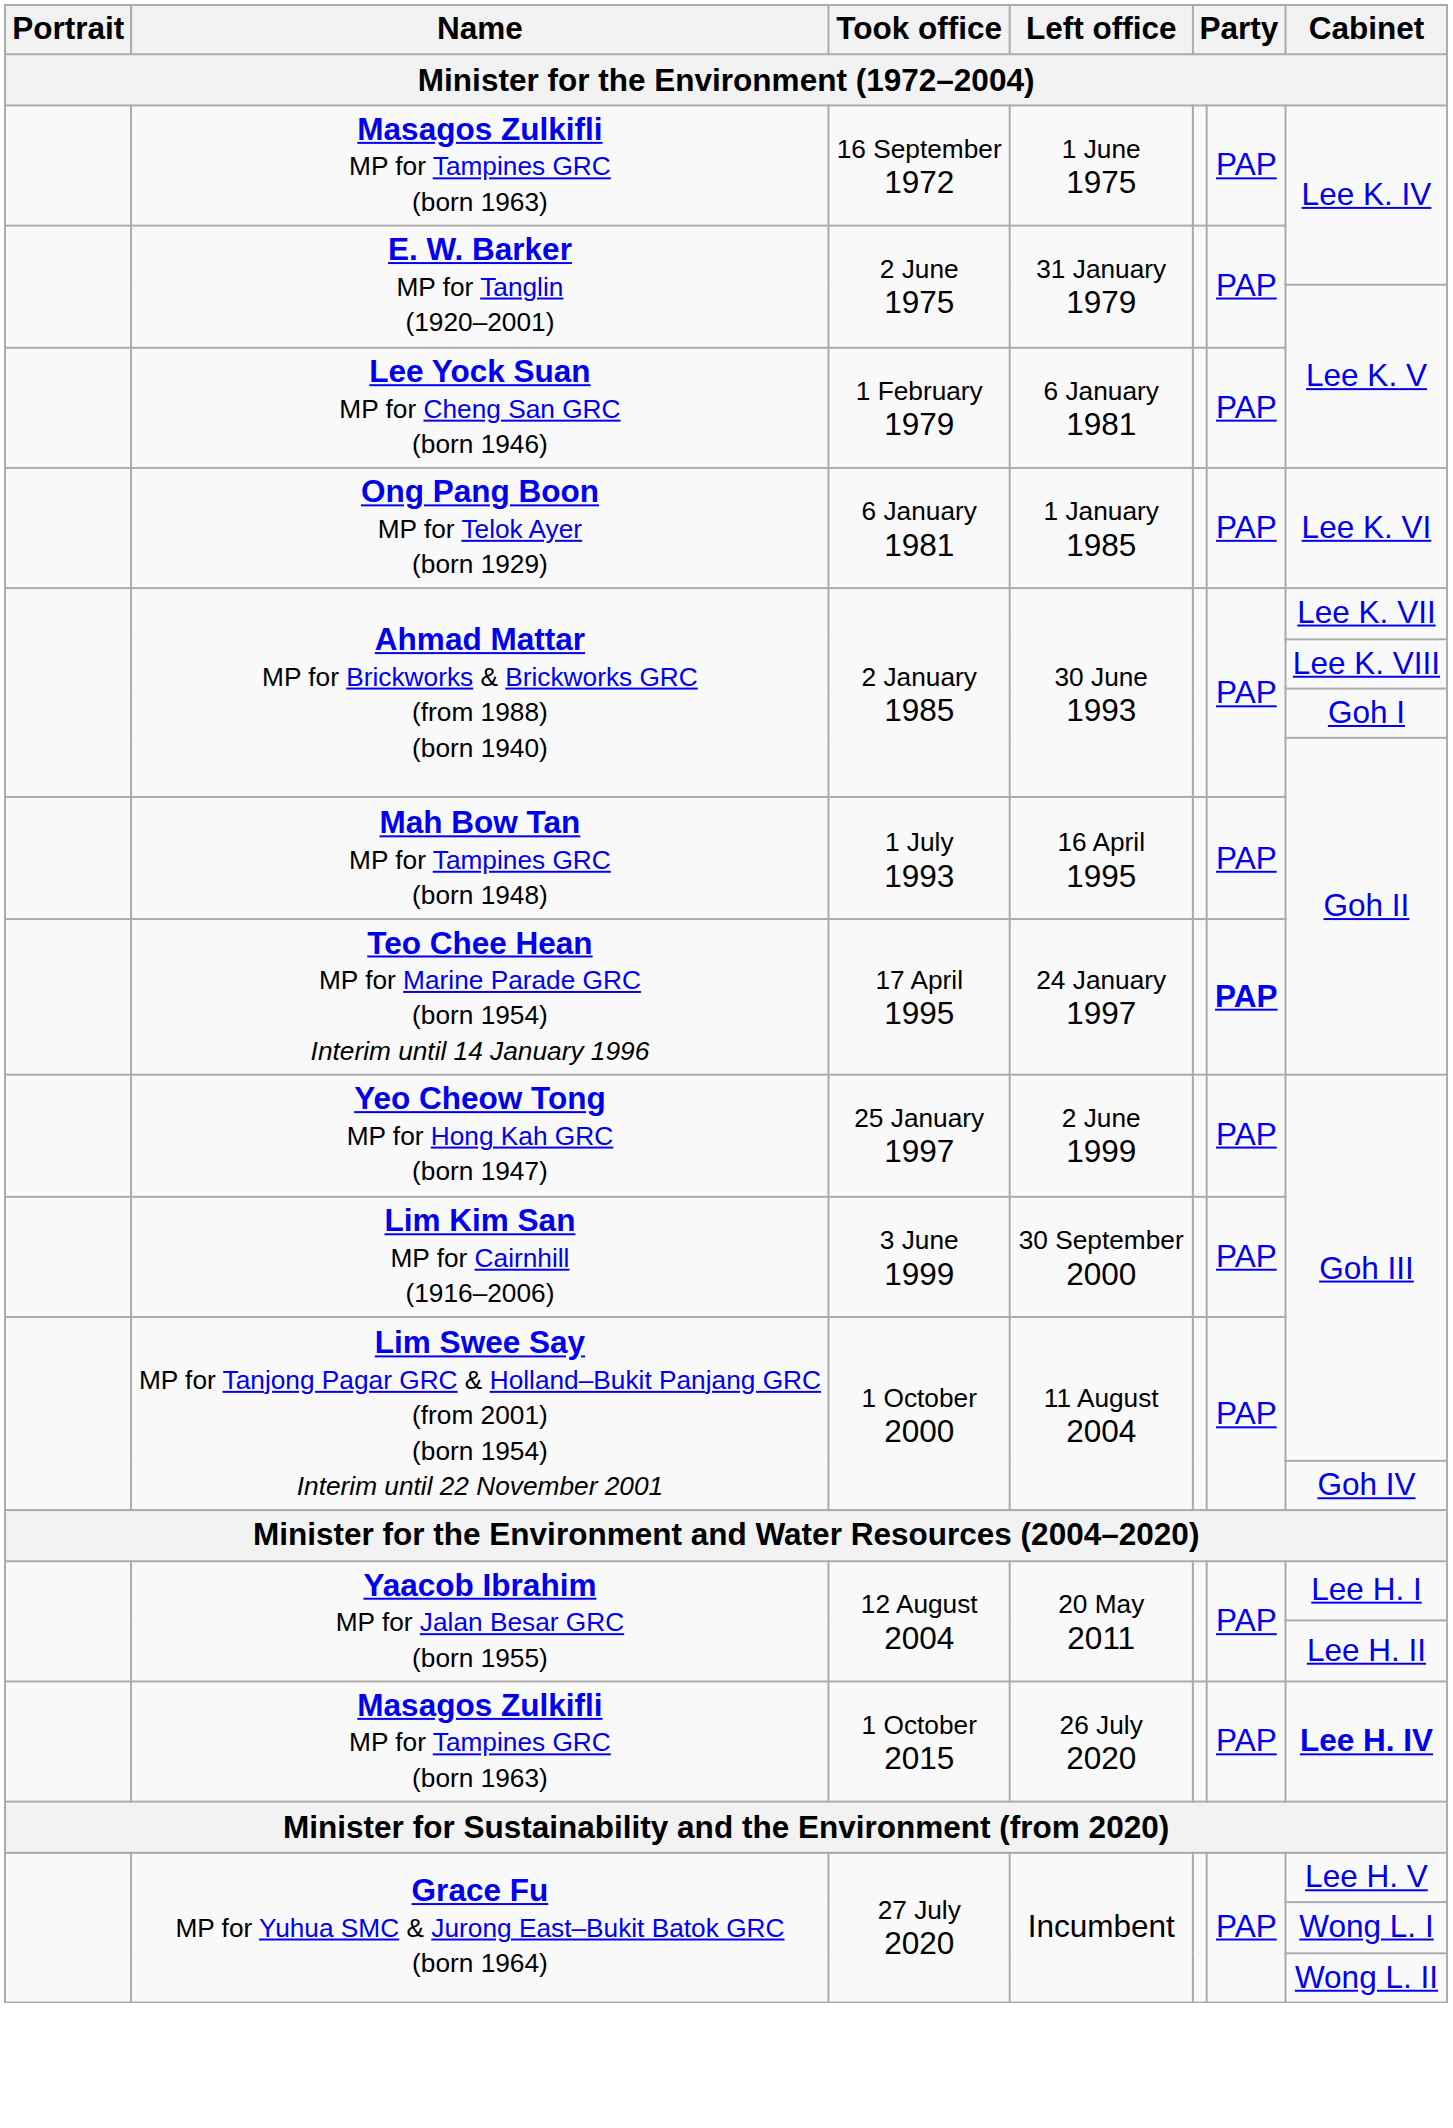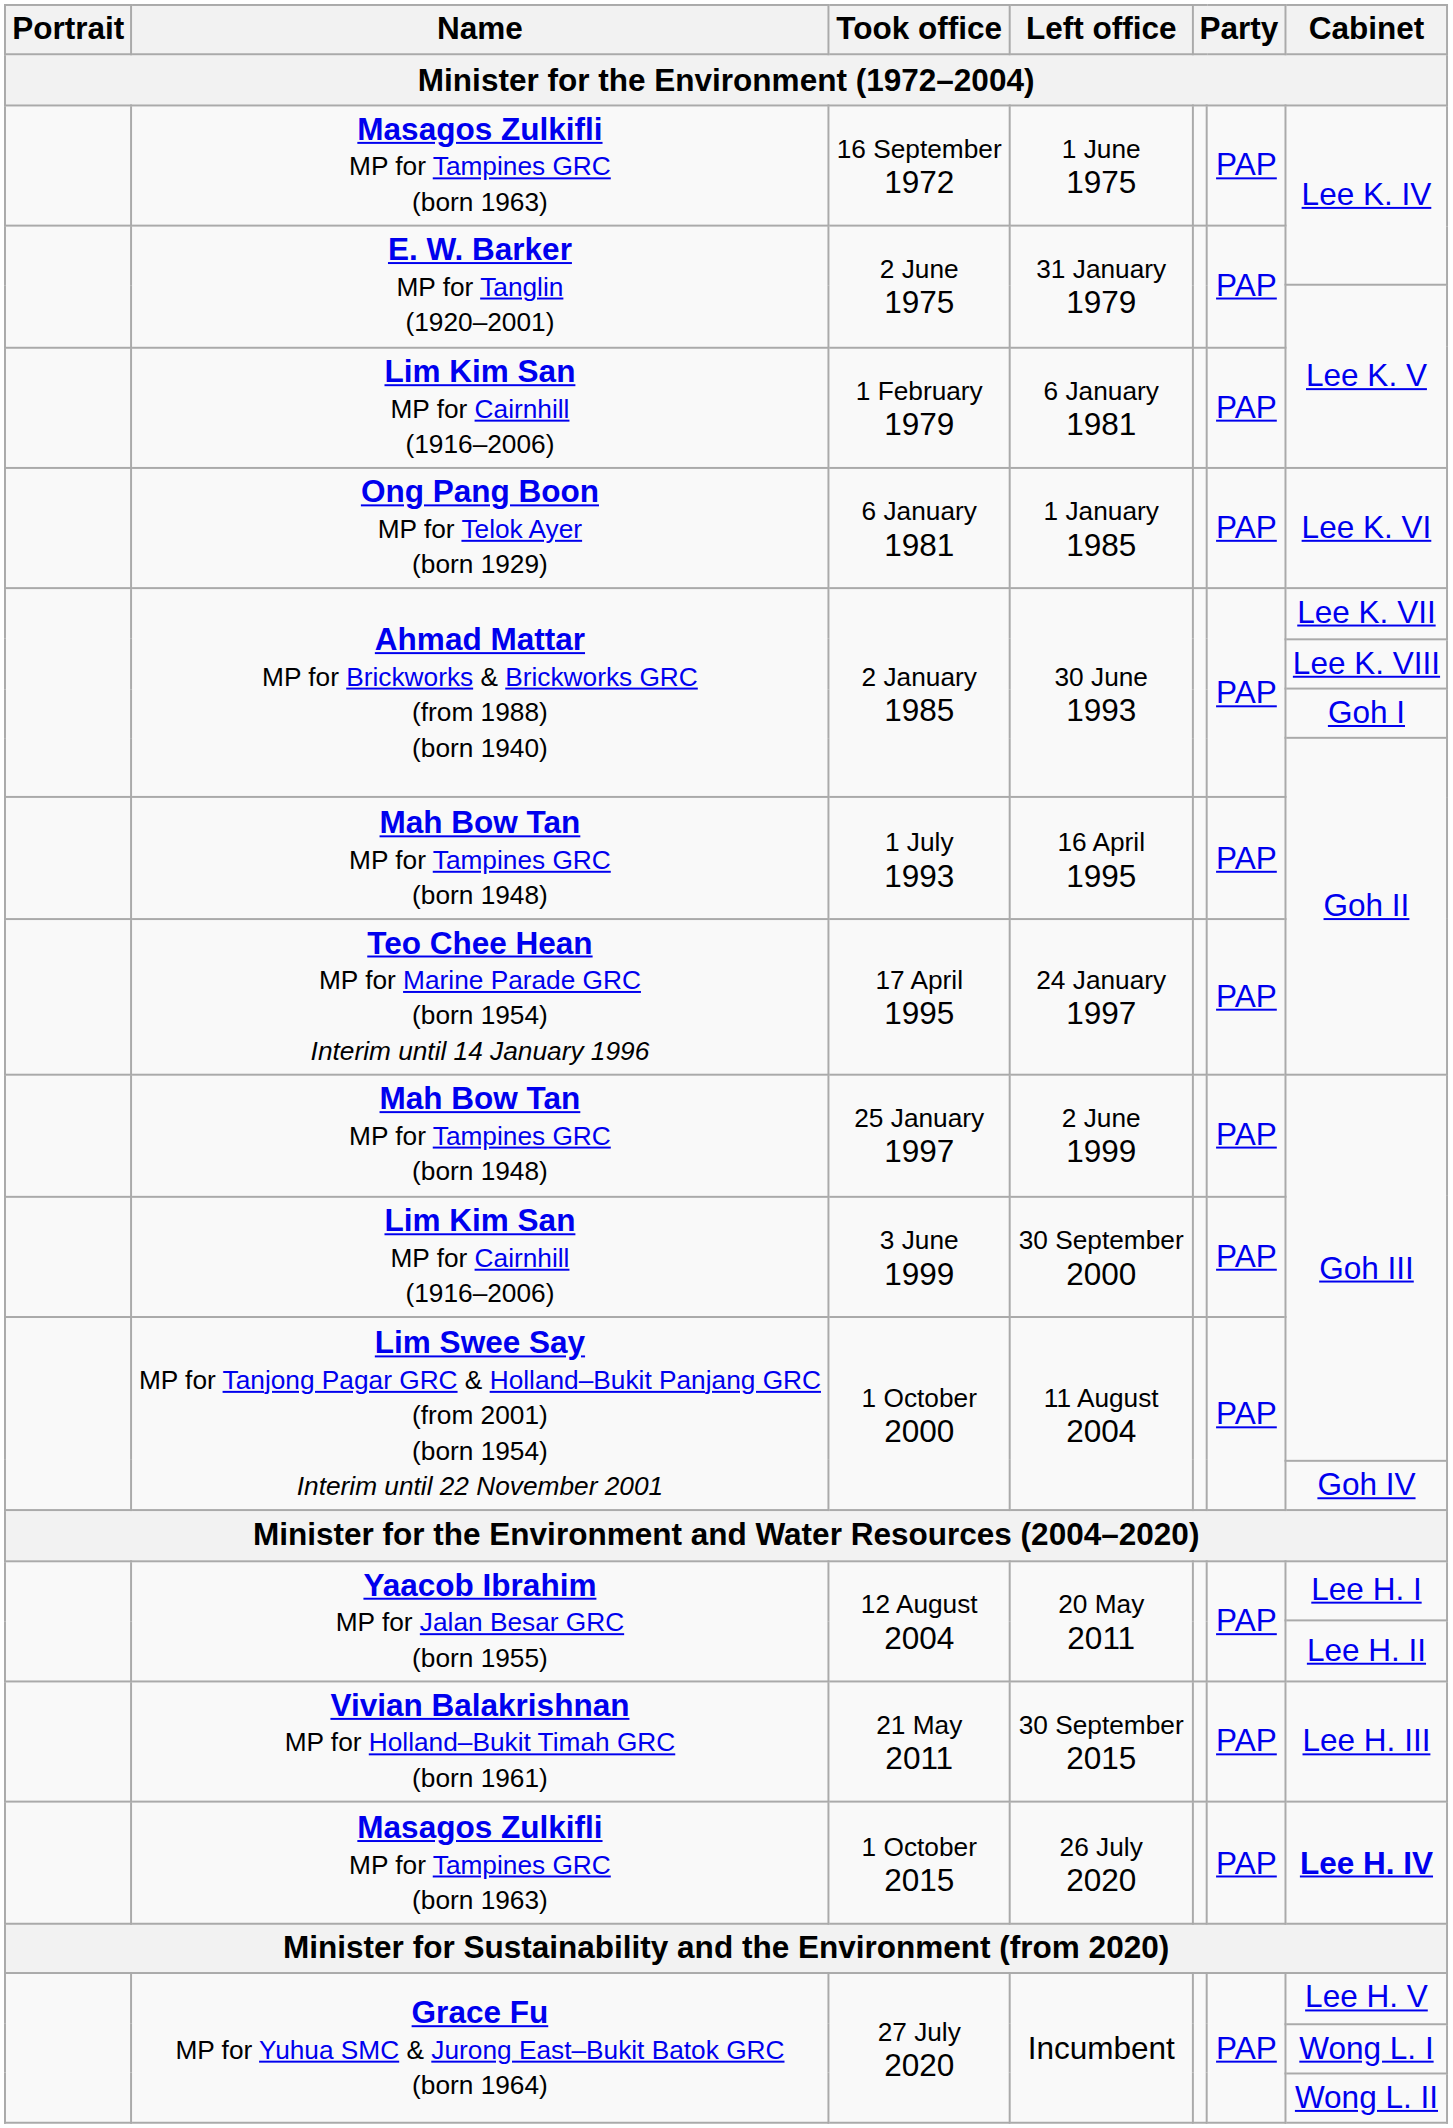(480, 406) Lee Yock Suan MP for Cheng San GRC (born 1946) -> (480, 406) Lim Kim San MP for Cairnhill (1916–2006)
(1246, 996) bold -> (1246, 996) normal
(480, 1134) Yeo Cheow Tong MP for Hong Kah GRC (born 1947) -> (480, 1134) Mah Bow Tan MP for Tampines GRC (born 1948)
+ row: (919, 1743)
